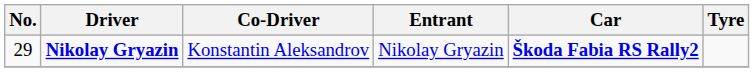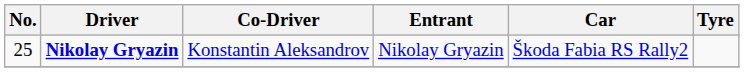(23, 50) 29 -> (23, 50) 25
(606, 50) bold -> (600, 50) normal
